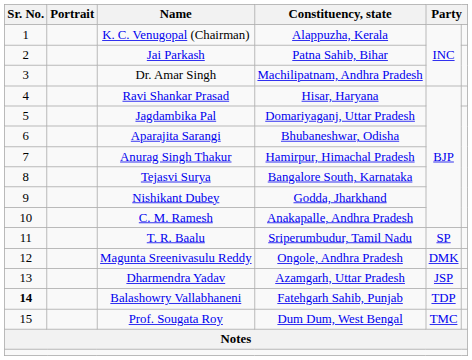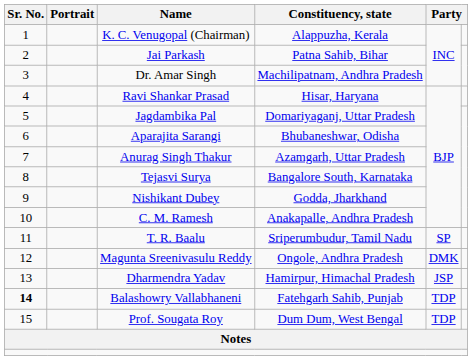(340, 156) Hamirpur, Himachal Pradesh -> (340, 156) Azamgarh, Uttar Pradesh
(340, 278) Azamgarh, Uttar Pradesh -> (340, 278) Hamirpur, Himachal Pradesh
(444, 319) TMC -> (444, 319) TDP
